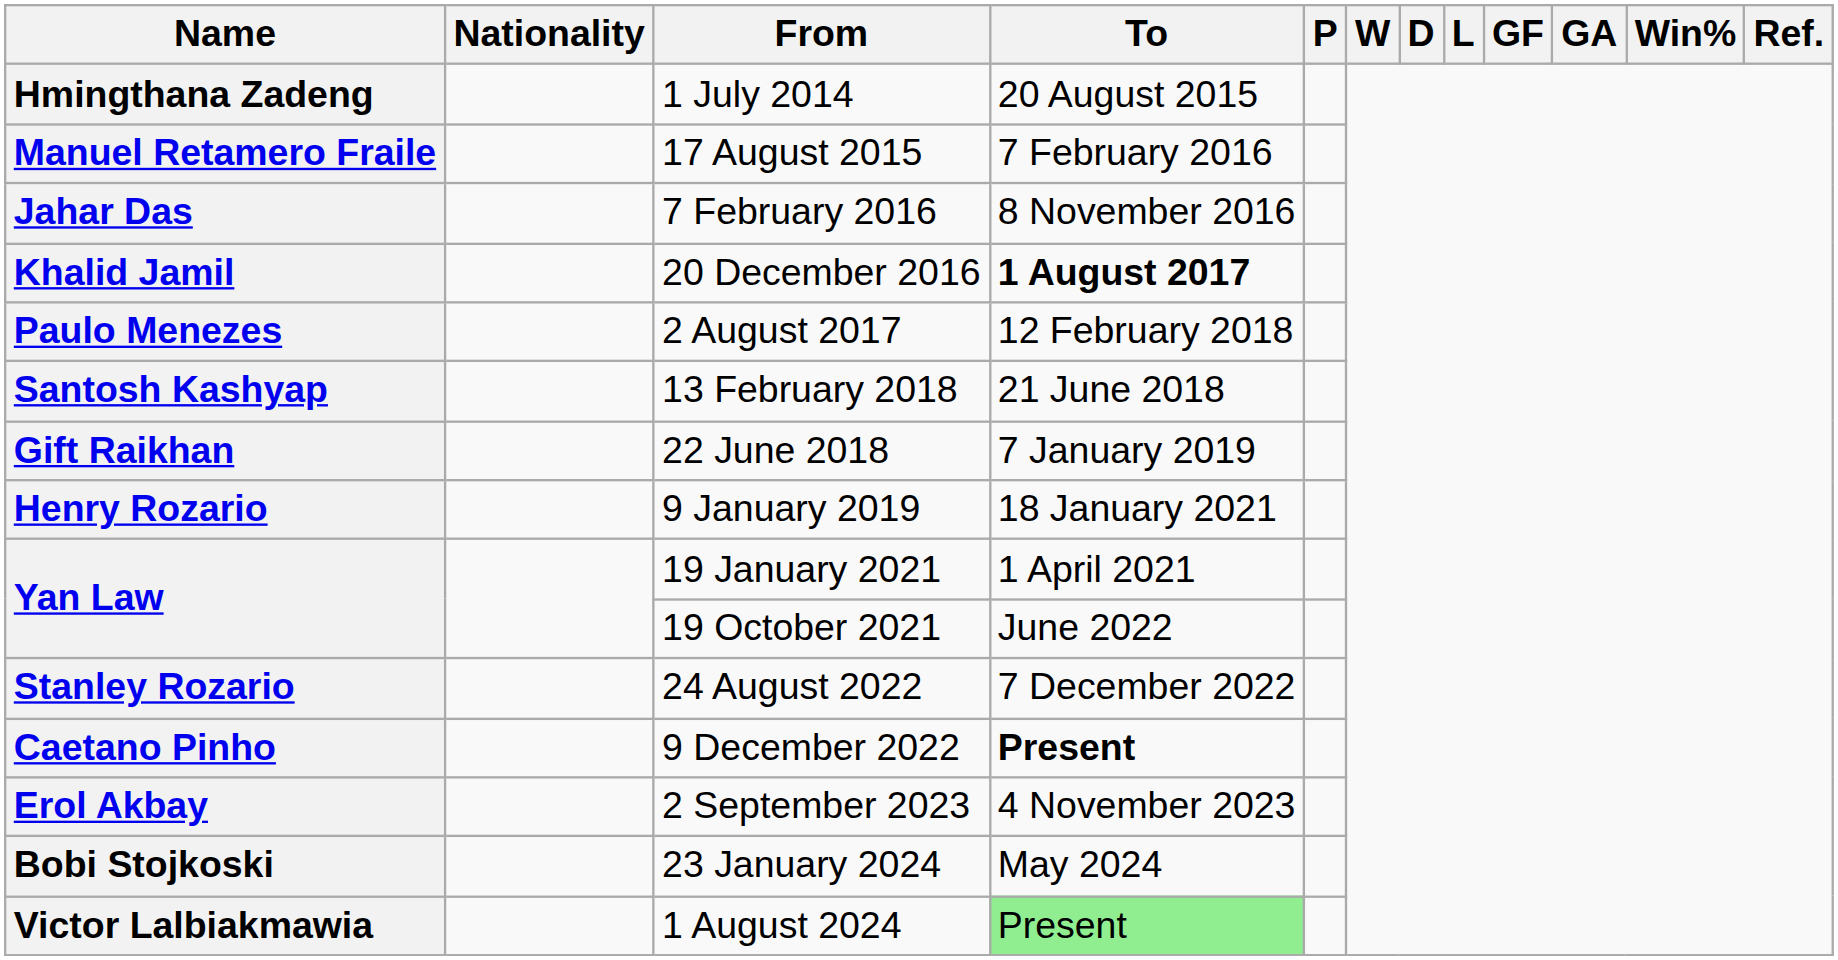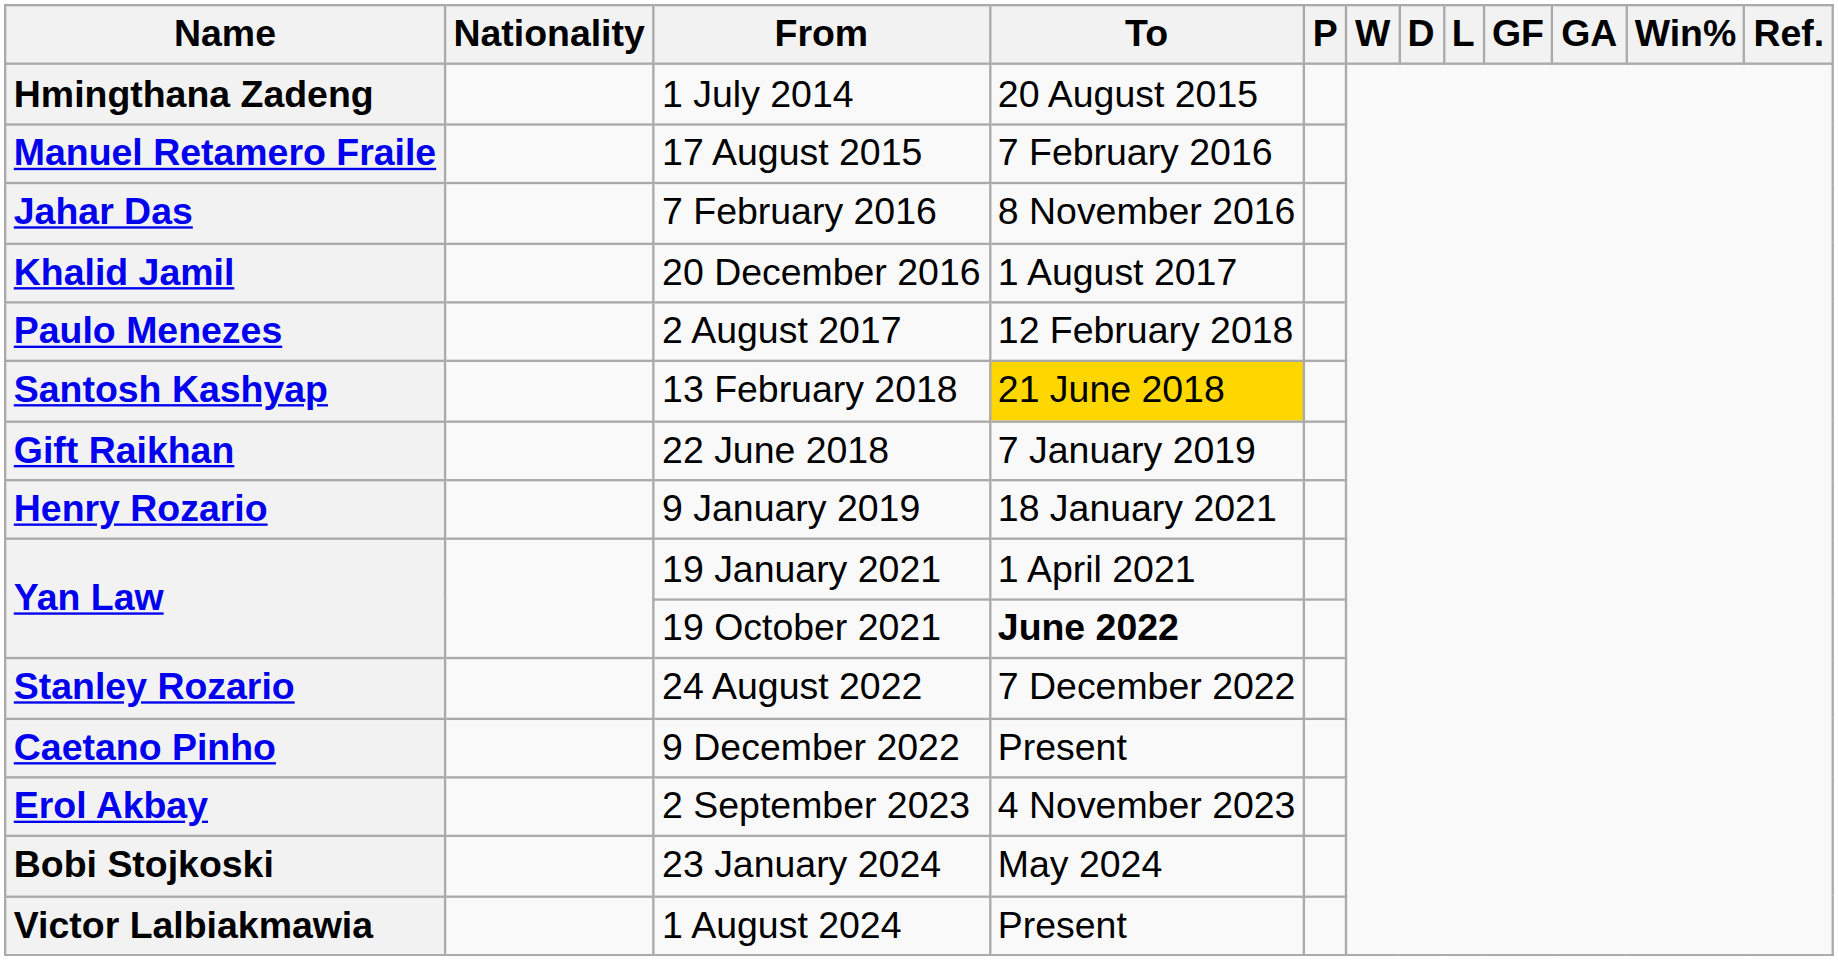(1124, 271) bold -> (1118, 271) normal
(1111, 390) no background -> (1111, 390) gold background
(1085, 627) normal -> (1088, 627) bold
(1066, 746) bold -> (1062, 746) normal
(1062, 924) lightgreen background -> (1062, 924) no background
